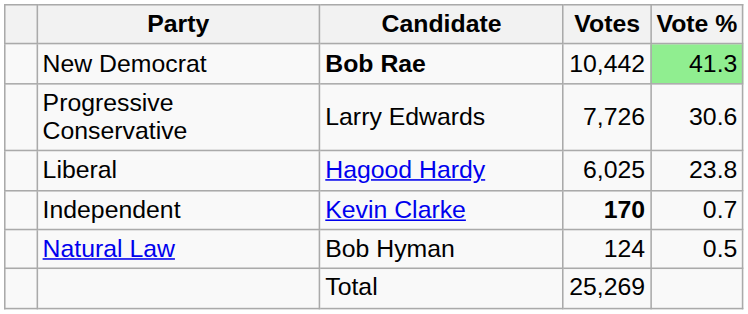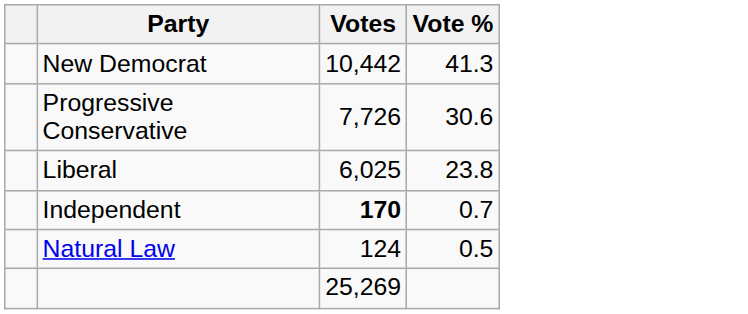- column: (442, 24)
(713, 63) lightgreen background -> (469, 63) no background
